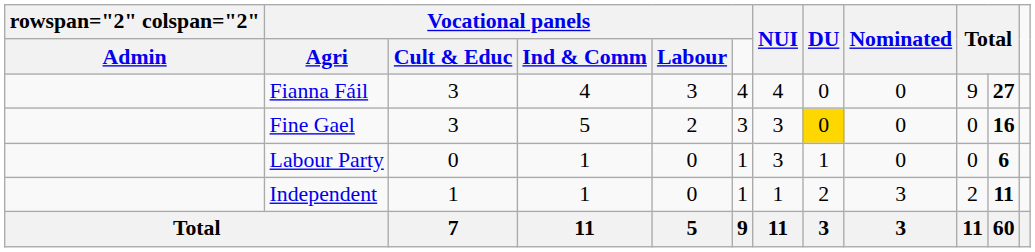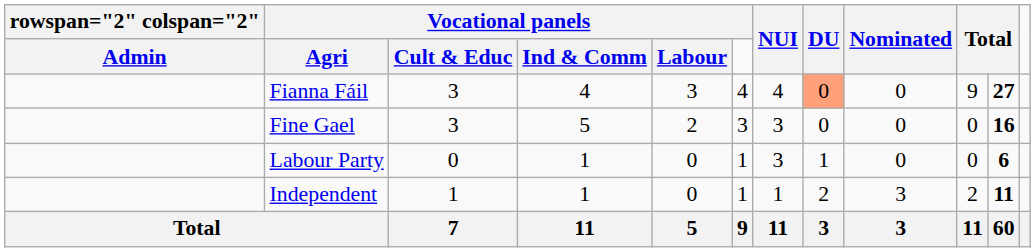(824, 90) no background -> (824, 90) lightsalmon background
(824, 125) gold background -> (824, 125) no background
